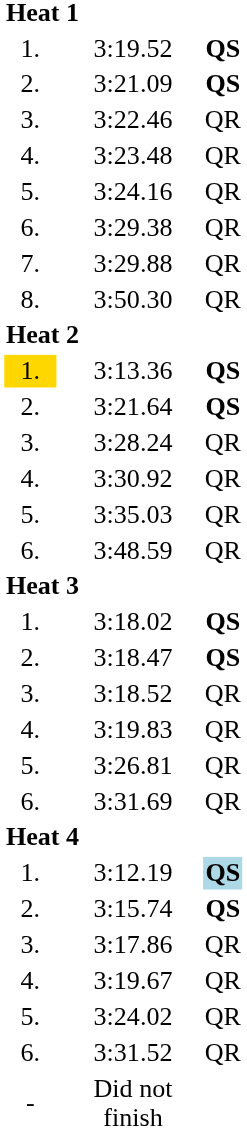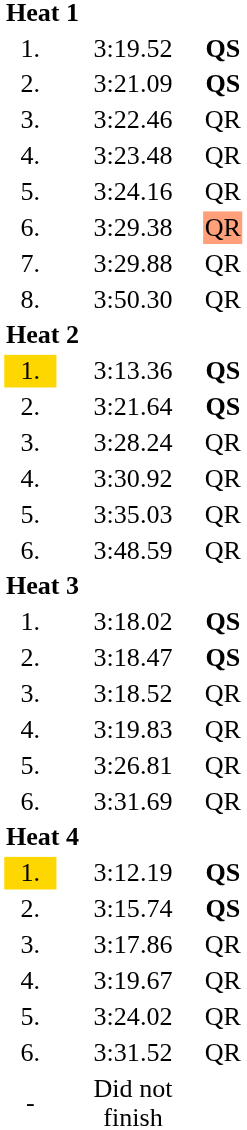(223, 227) no background -> (223, 227) lightsalmon background
(30, 872) no background -> (30, 872) gold background
(223, 872) lightblue background -> (223, 872) no background
